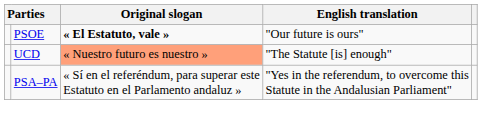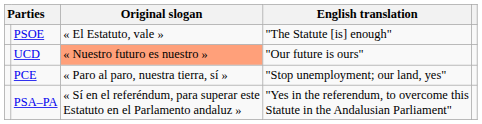(116, 34) bold -> (113, 34) normal
(315, 34) "Our future is ours" -> (329, 34) "The Statute [is] enough"
(329, 54) "The Statute [is] enough" -> (315, 54) "Our future is ours"
+ row: (25, 74)
